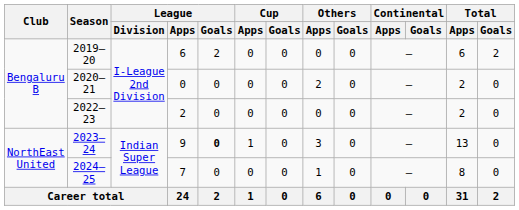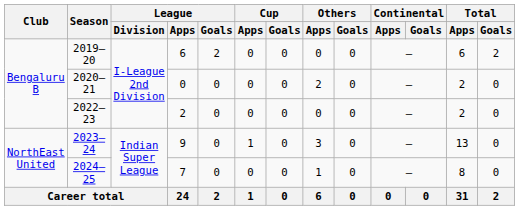(217, 143) bold -> (217, 143) normal
